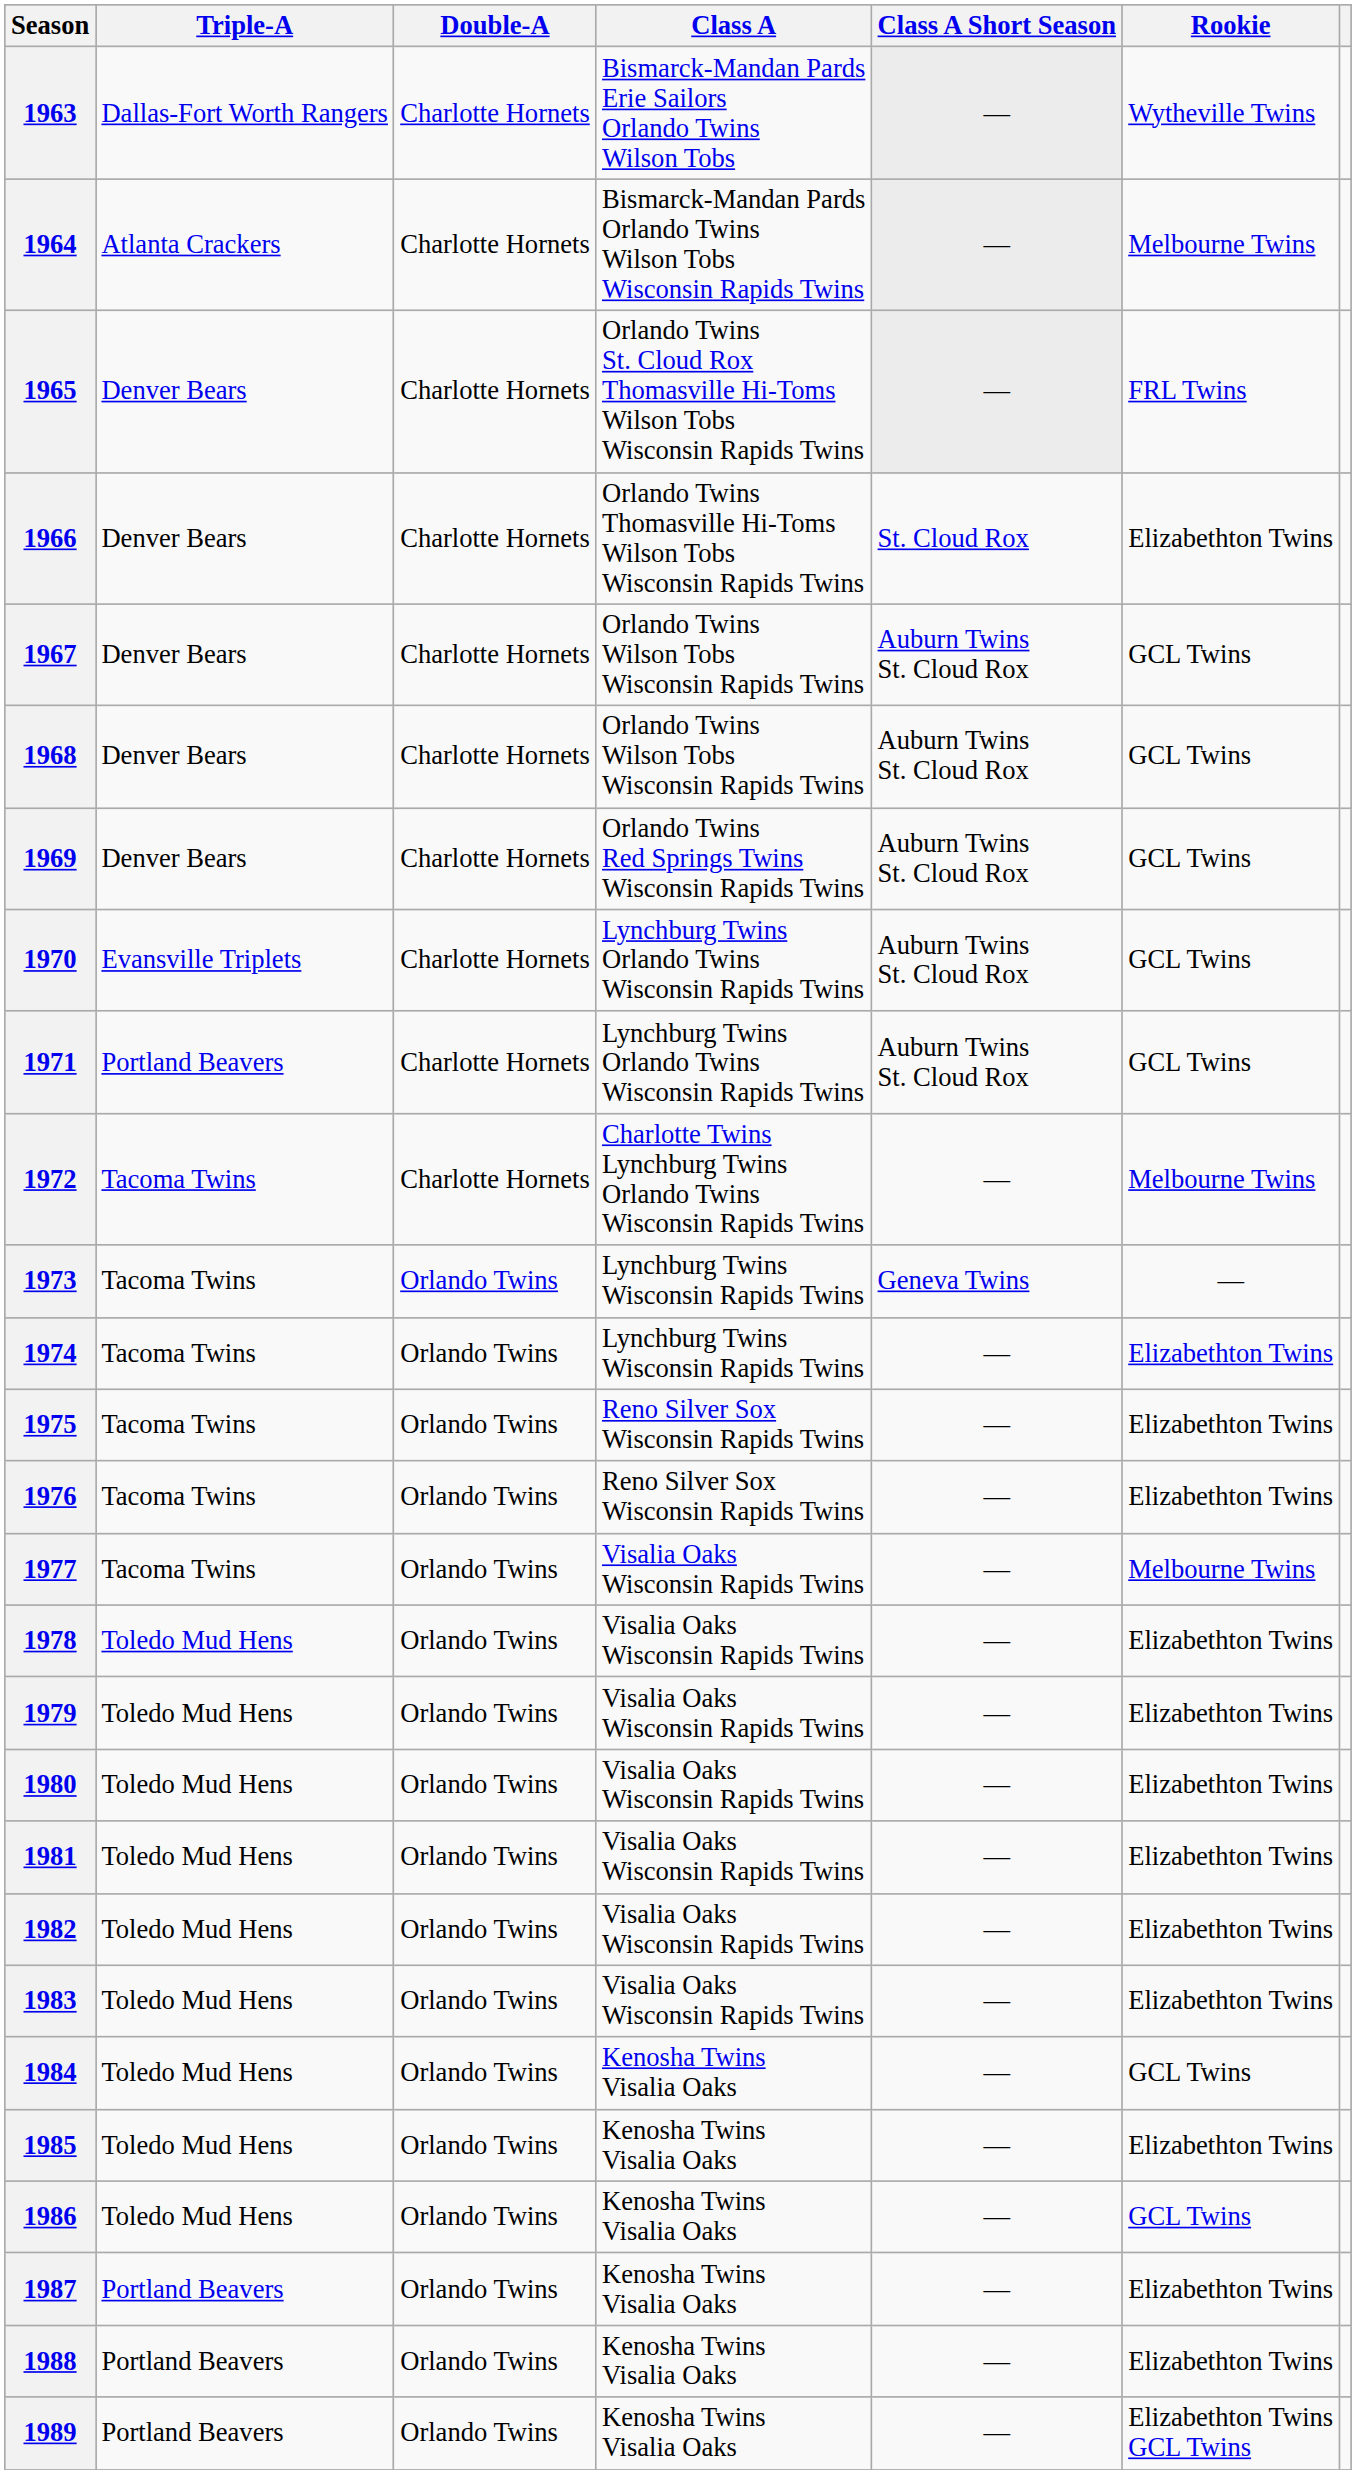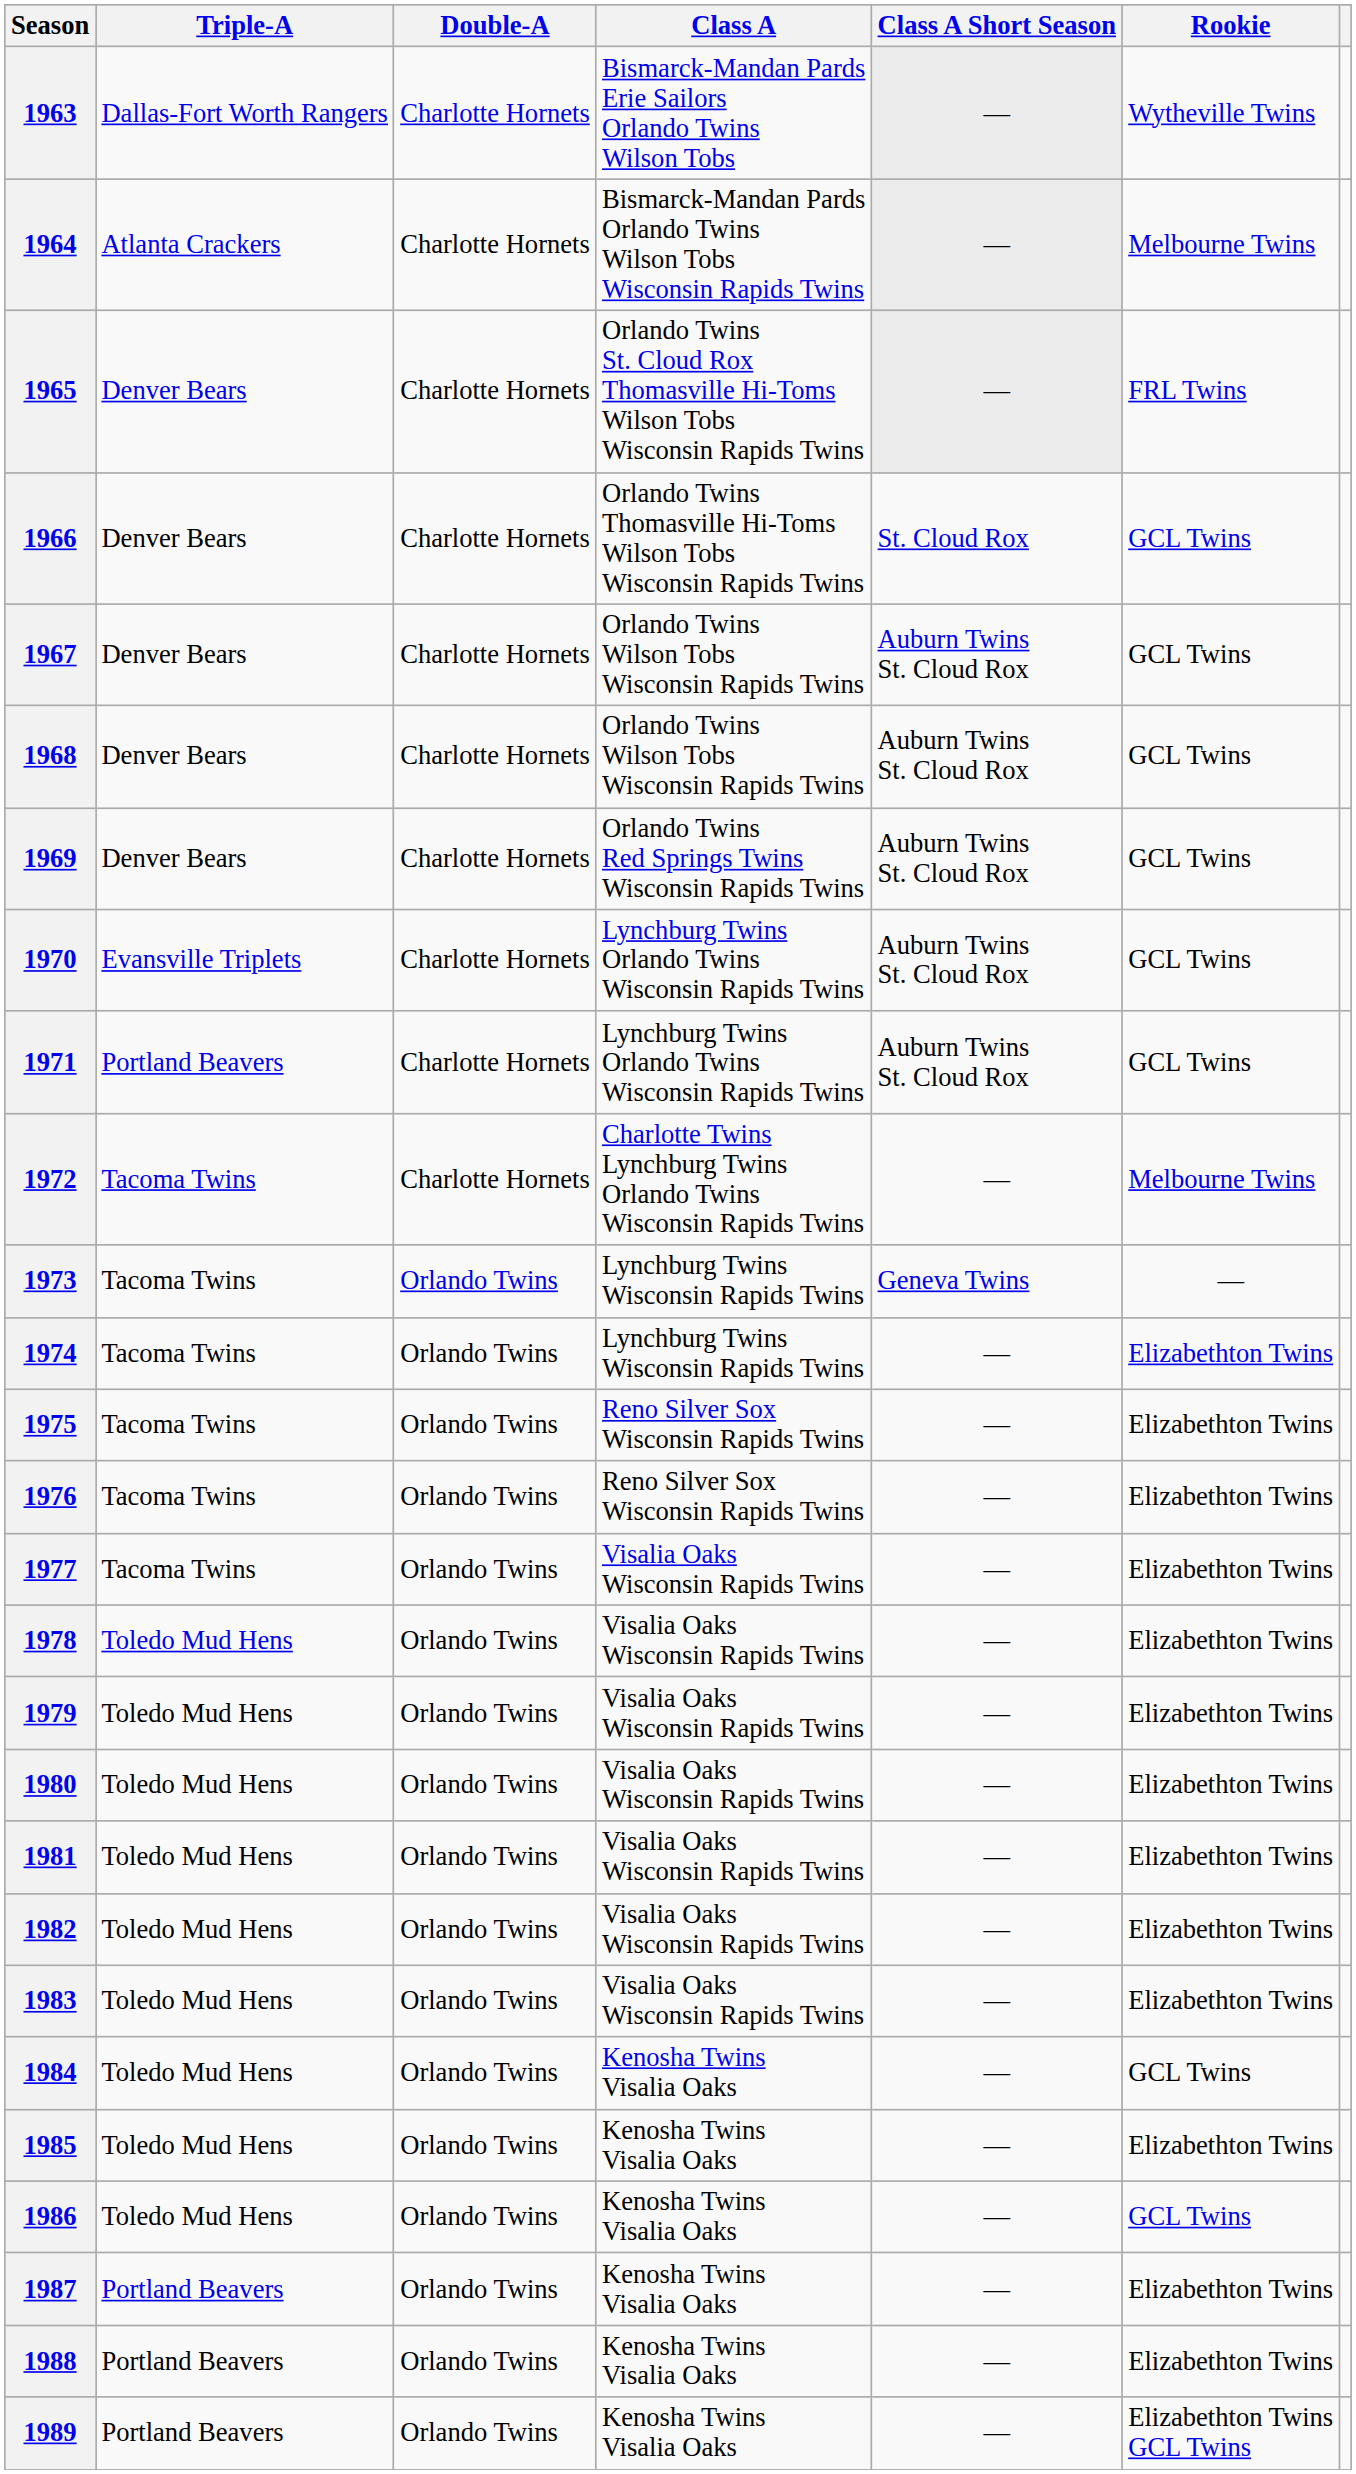(1231, 537) Elizabethton Twins -> (1190, 537) GCL Twins
(1222, 1568) Melbourne Twins -> (1231, 1568) Elizabethton Twins
